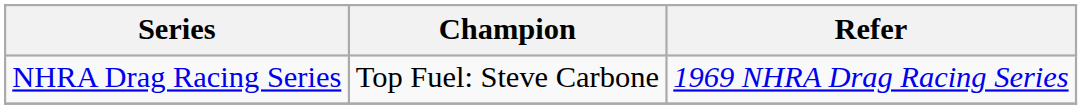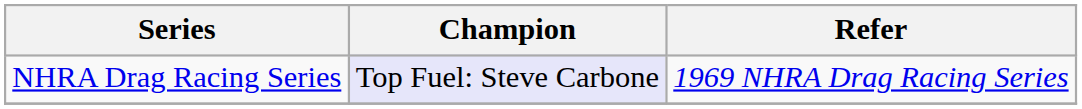(507, 78) no background -> (507, 78) lavender background
